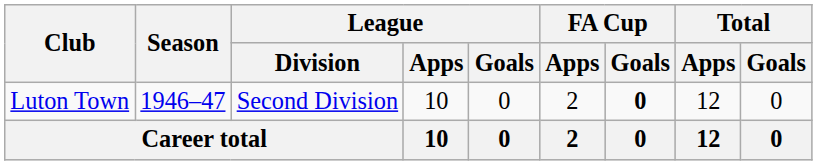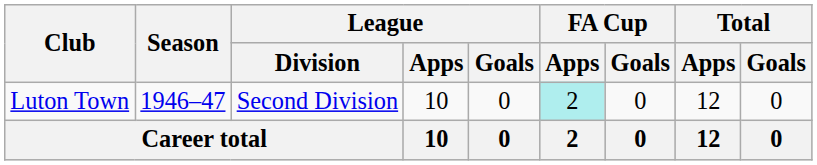(572, 100) no background -> (572, 100) paleturquoise background
(640, 100) bold -> (640, 100) normal
